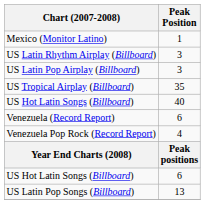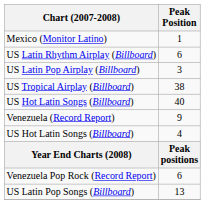(179, 54) 3 -> (179, 54) 6
(179, 86) 35 -> (179, 86) 38
(179, 117) 6 -> (179, 117) 9
(81, 133) Venezuela Pop Rock (Record Report) -> (70, 133) US Hot Latin Songs (Billboard)
(70, 176) US Hot Latin Songs (Billboard) -> (81, 176) Venezuela Pop Rock (Record Report)
